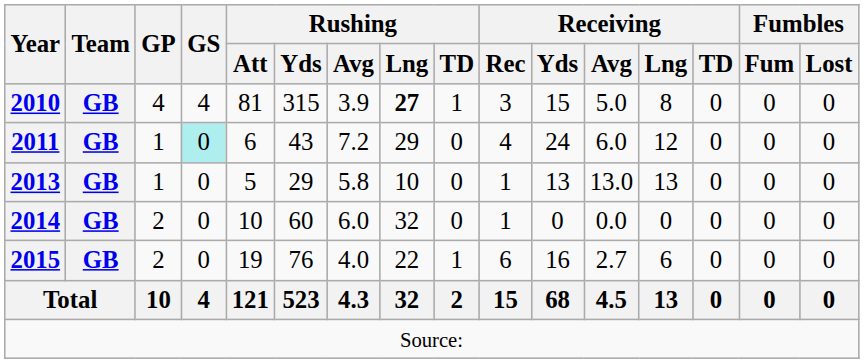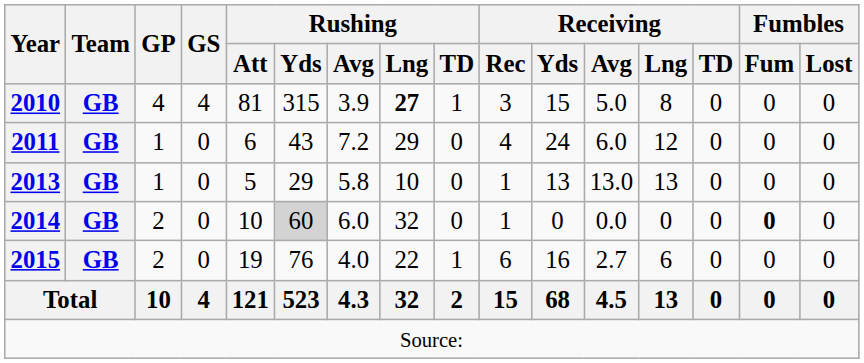(204, 142) paleturquoise background -> (204, 142) no background
(301, 220) no background -> (301, 220) lightgrey background
(769, 220) normal -> (769, 220) bold
